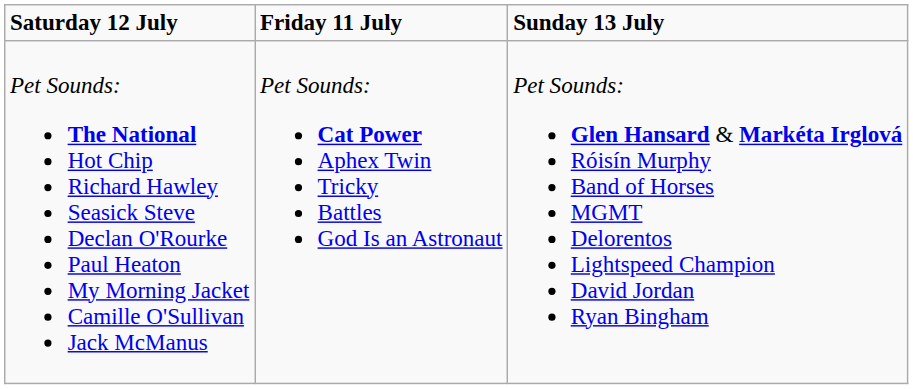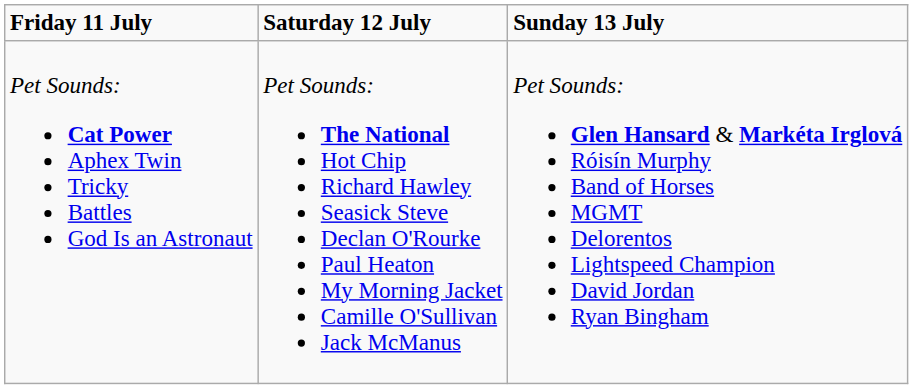columns swapped: (331, 22) <-> (94, 22)
